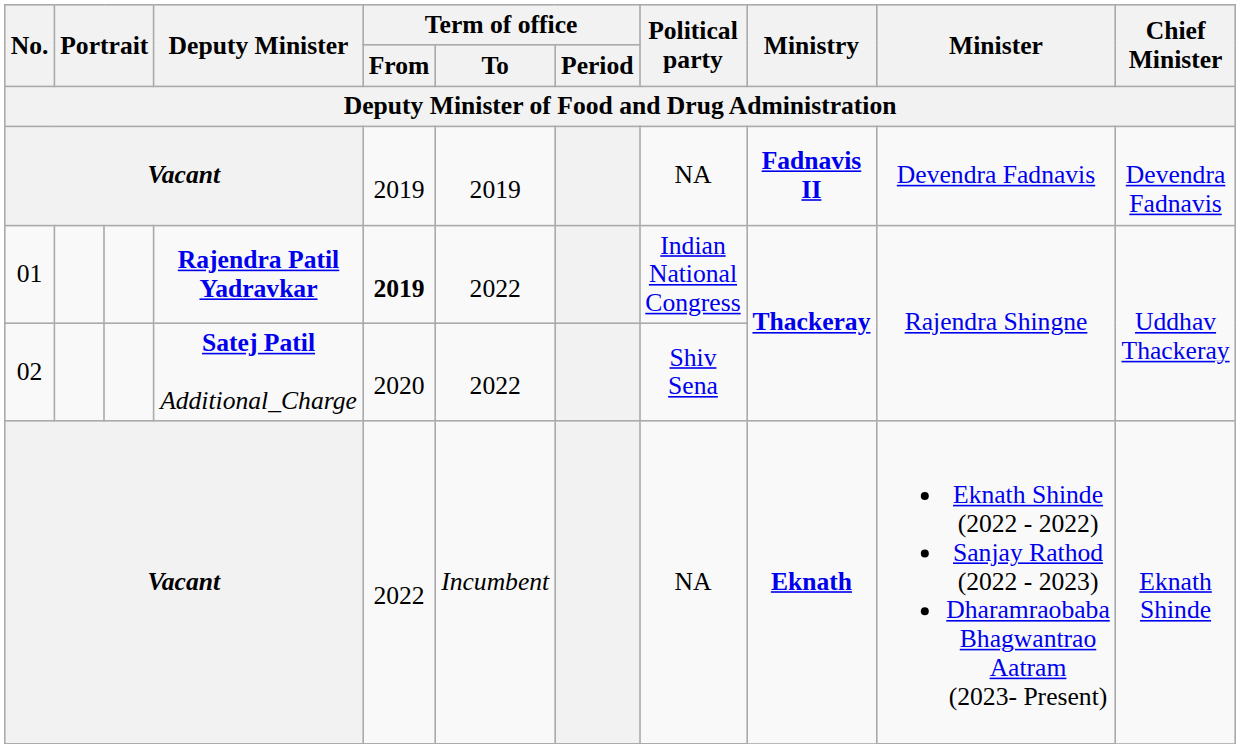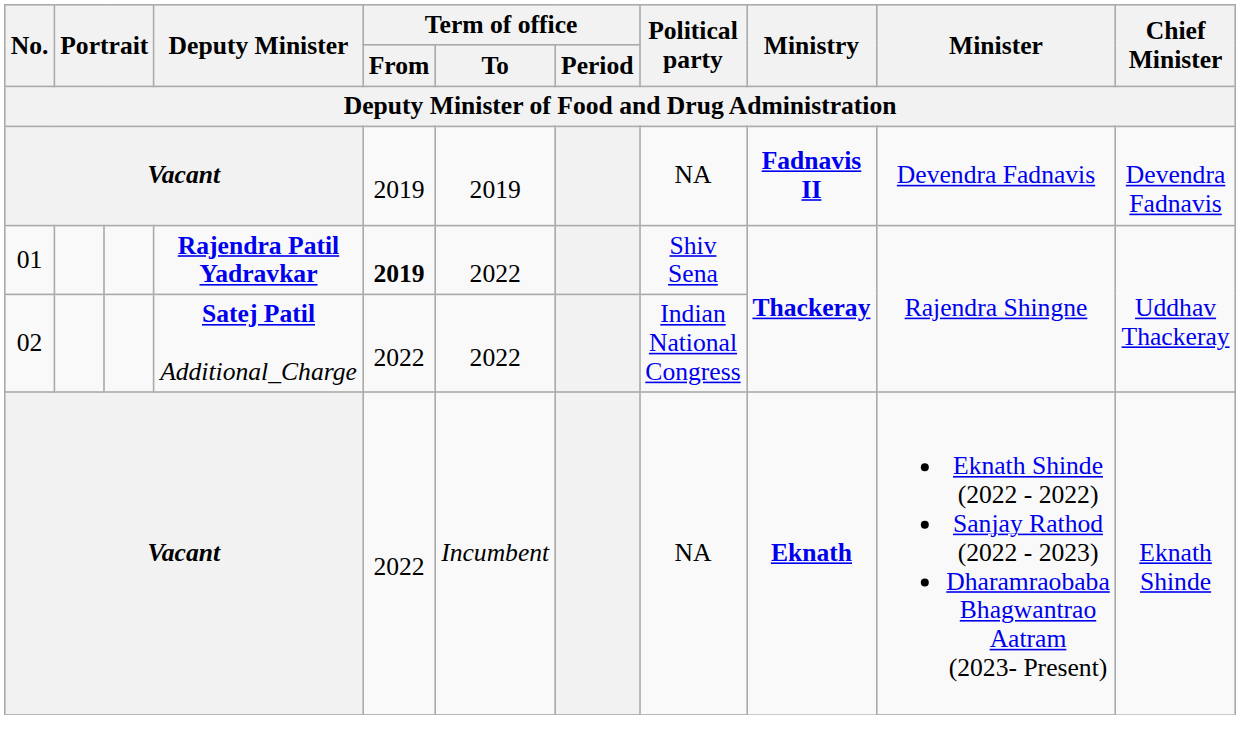(693, 273) Indian National Congress -> (693, 259) Shiv Sena
(399, 386) 2020 -> (399, 357) 2022
(693, 371) Shiv Sena -> (693, 343) Indian National Congress
